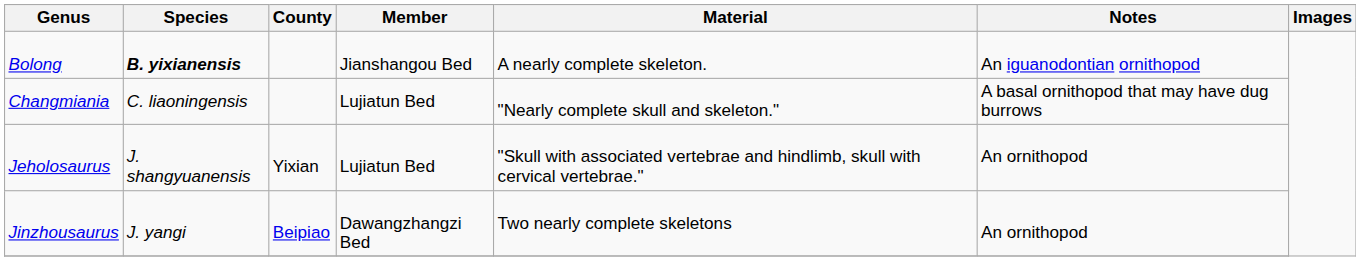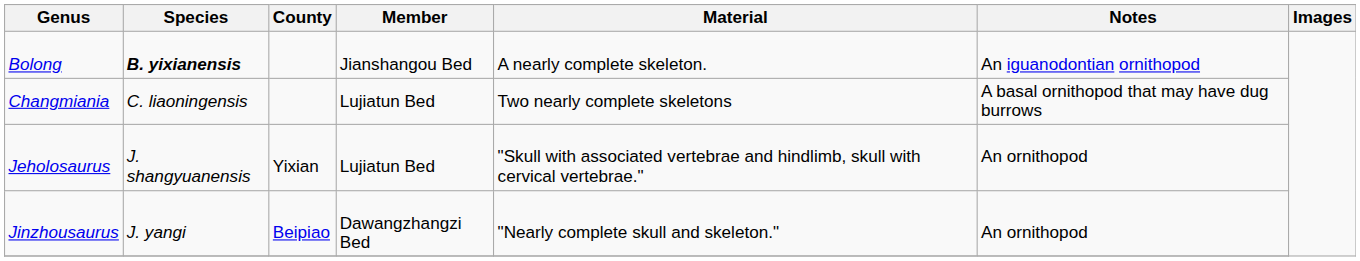(638, 110) "Nearly complete skull and skeleton." -> (615, 101) Two nearly complete skeletons
(615, 222) Two nearly complete skeletons -> (638, 232) "Nearly complete skull and skeleton."
